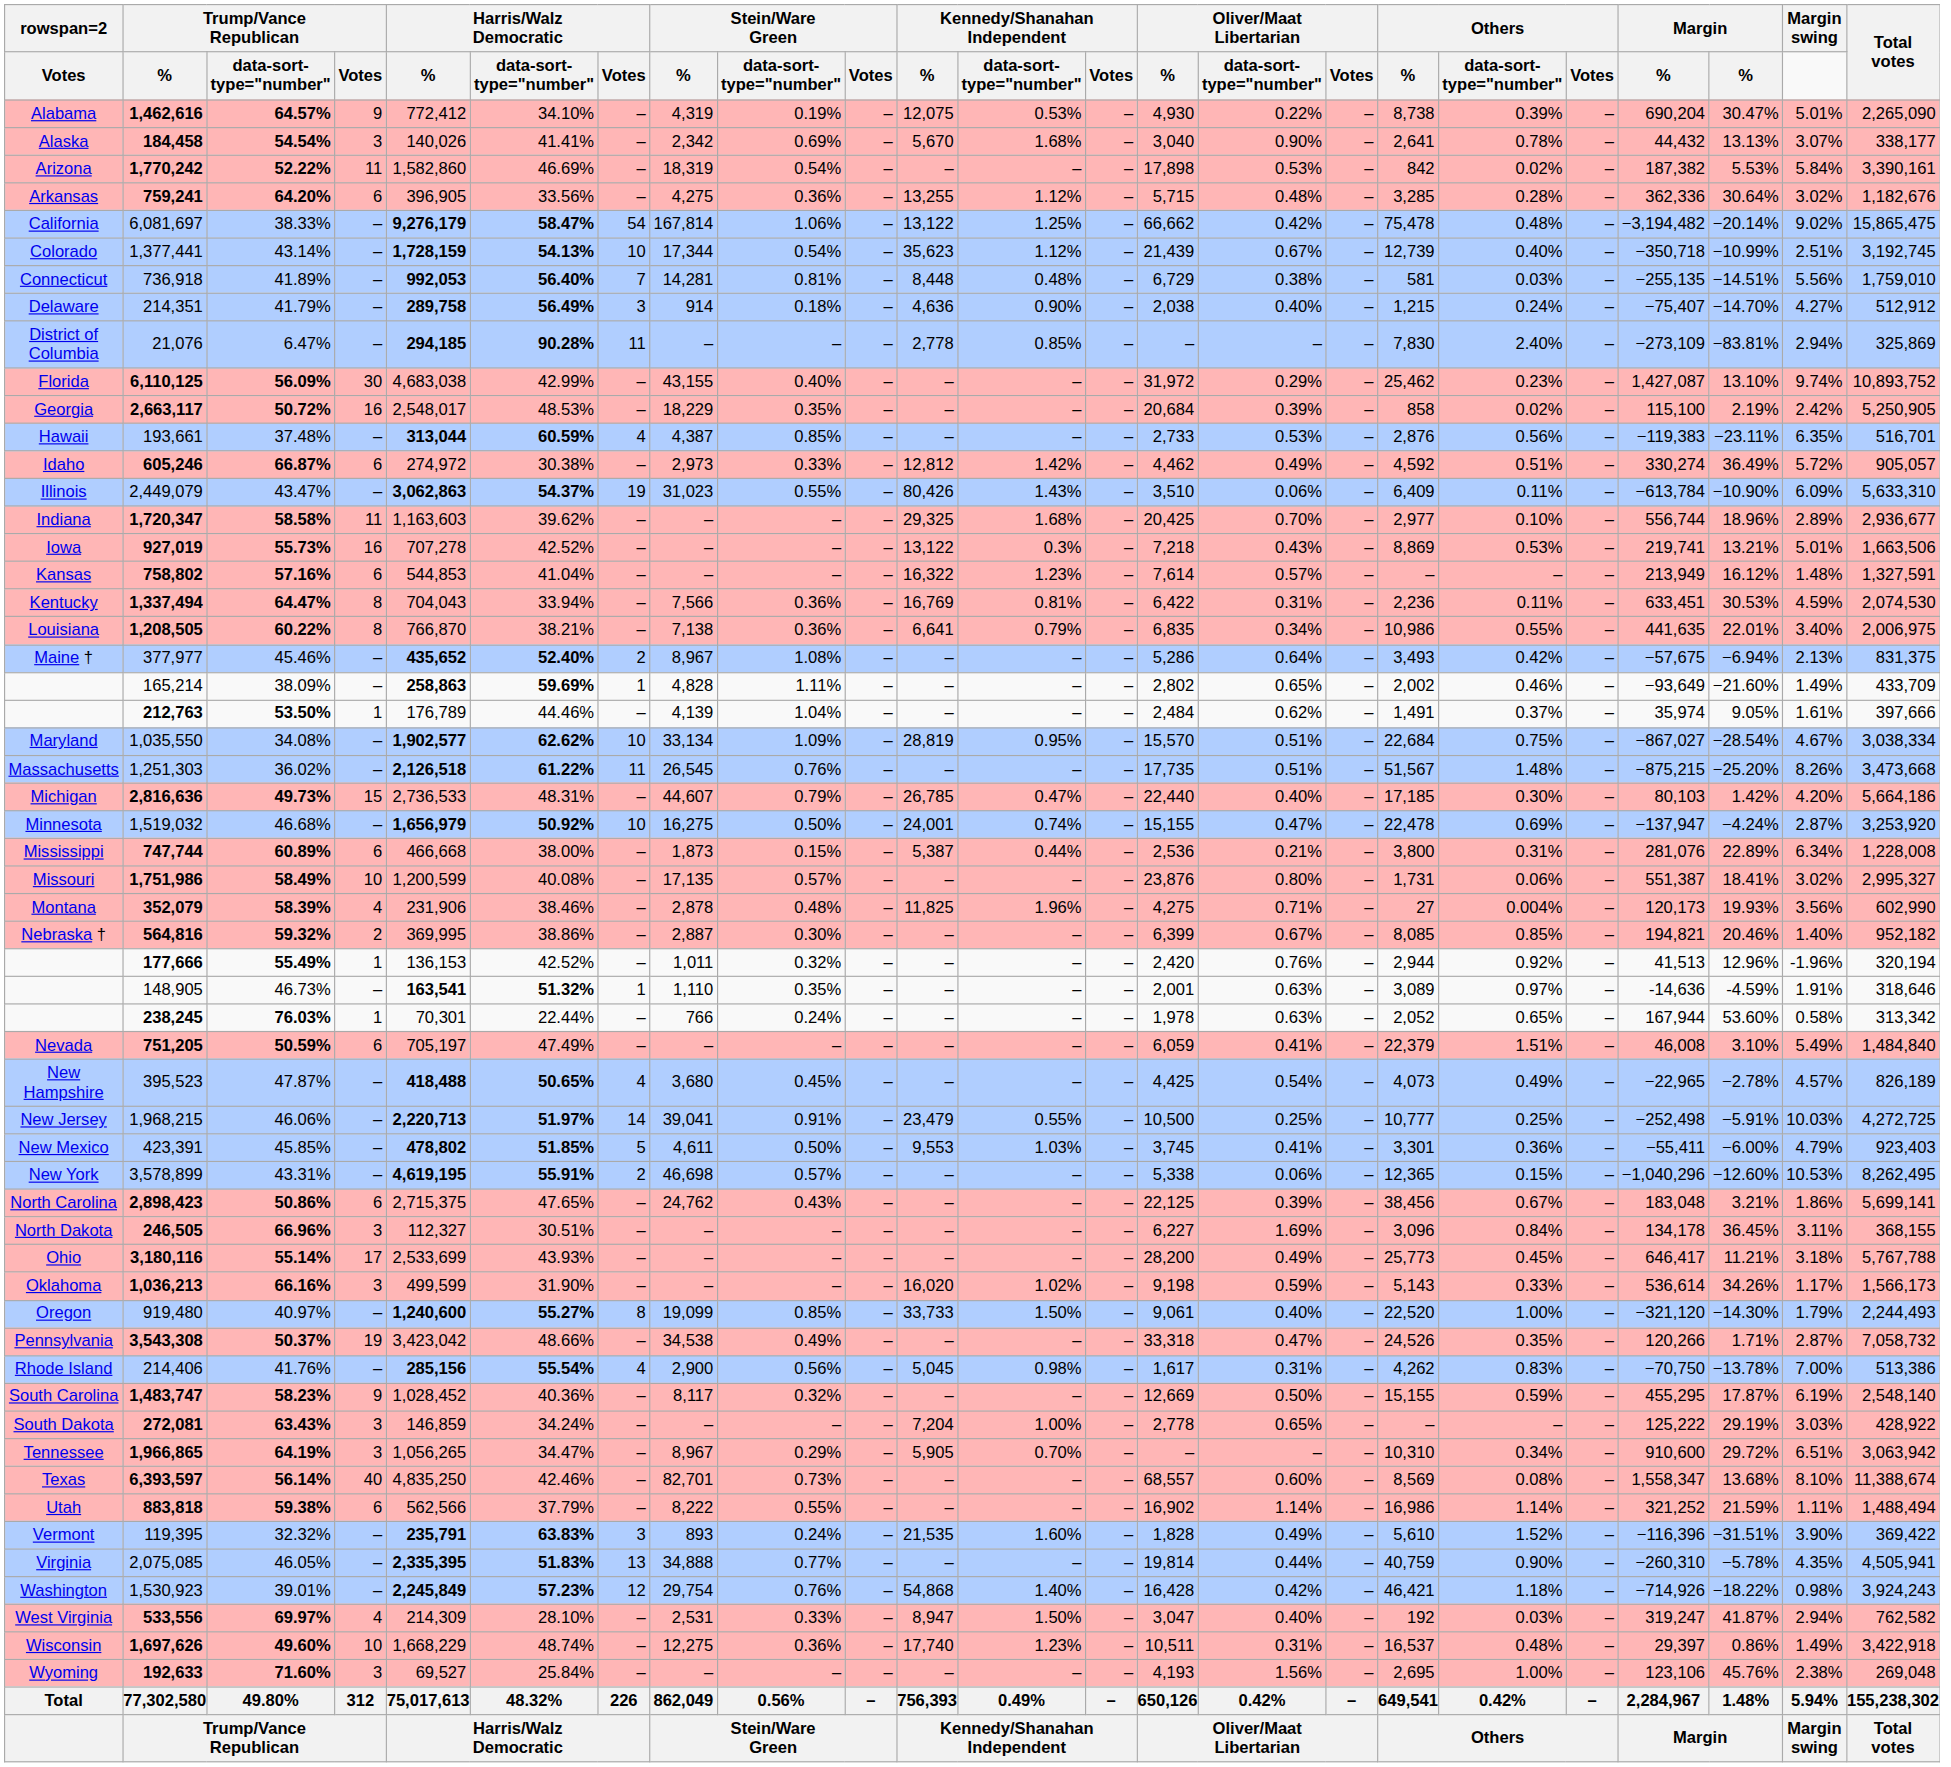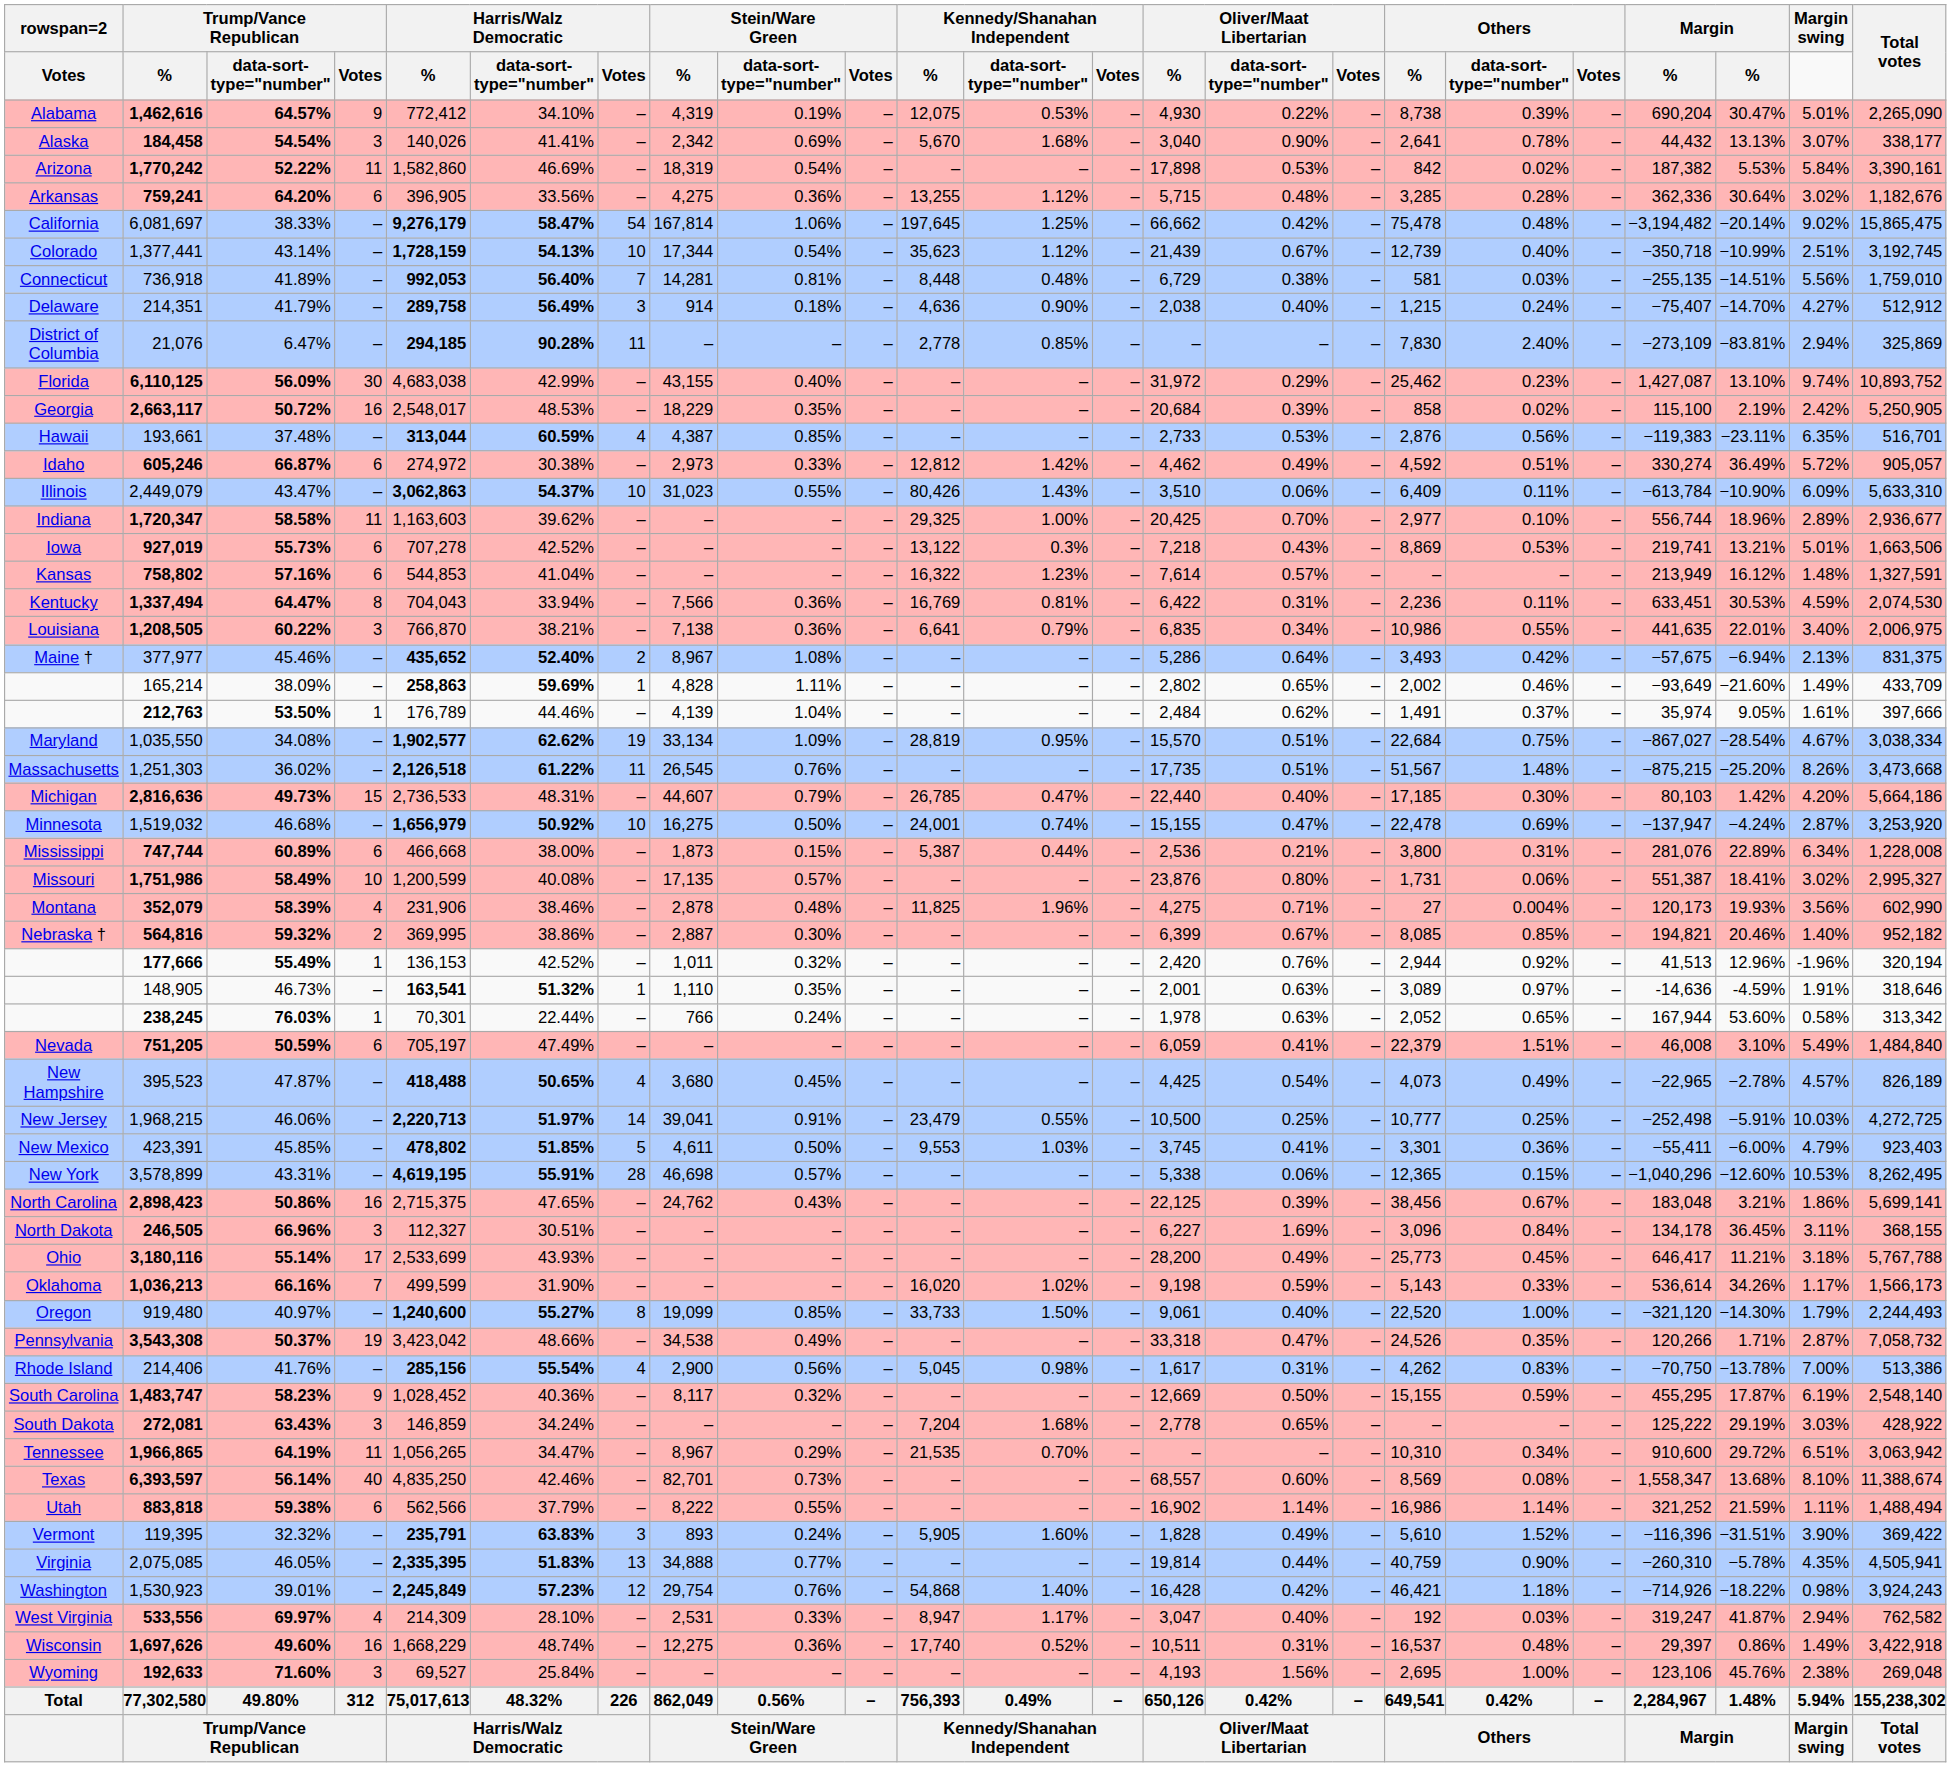(928, 224) 13,122 -> (930, 224) 197,645
(636, 492) 19 -> (636, 492) 10
(1058, 520) 1.68% -> (1065, 520) 1.00%
(373, 547) 16 -> (378, 547) 6
(378, 630) 8 -> (378, 630) 3
(636, 741) 10 -> (636, 741) 19
(641, 1175) 2 -> (636, 1175) 28
(378, 1203) 6 -> (373, 1203) 16
(378, 1286) 3 -> (378, 1286) 7
(1058, 1424) 1.00% -> (1065, 1424) 1.68%
(378, 1452) 3 -> (374, 1452) 11
(933, 1452) 5,905 -> (935, 1452) 21,535
(928, 1535) 21,535 -> (940, 1535) 5,905
(1058, 1618) 1.50% -> (1065, 1618) 1.17%
(373, 1645) 10 -> (373, 1645) 16
(1058, 1645) 1.23% -> (1065, 1645) 0.52%
